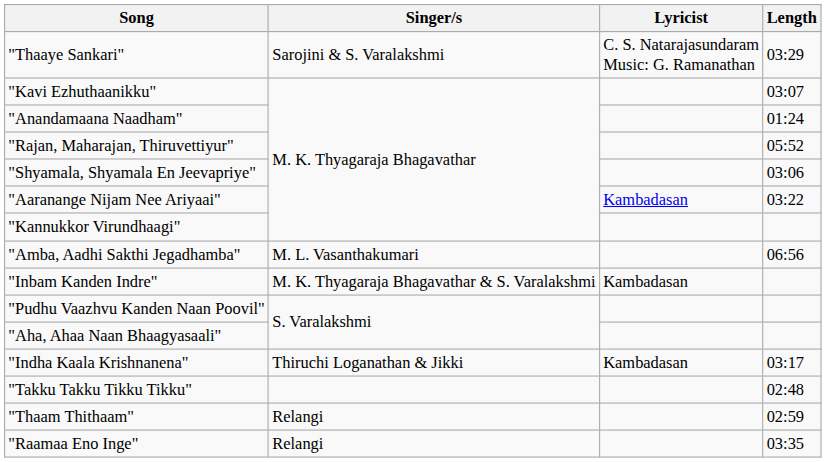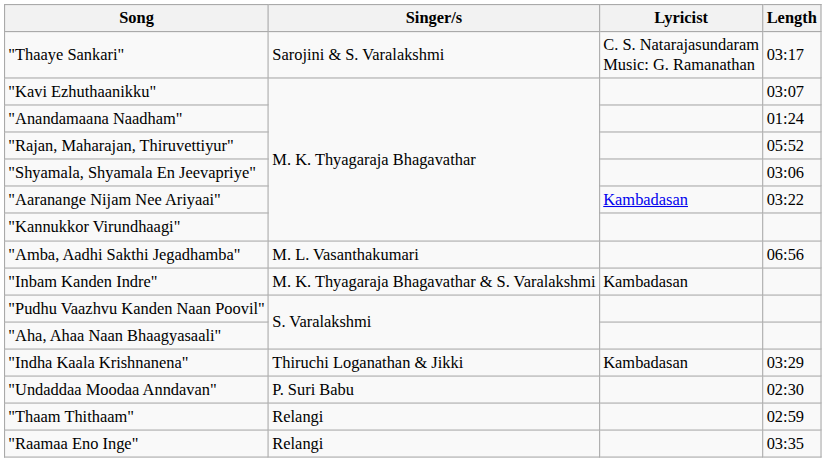(785, 55) 03:29 -> (785, 55) 03:17
(785, 362) 03:17 -> (785, 362) 03:29
+ row: (113, 389)
- row: (100, 389)
